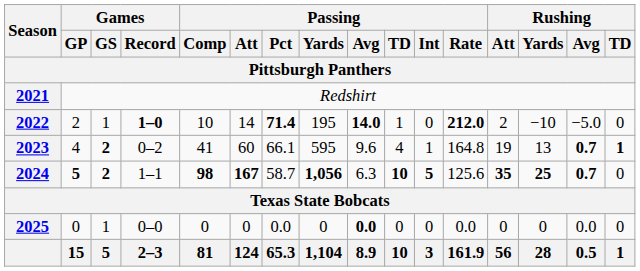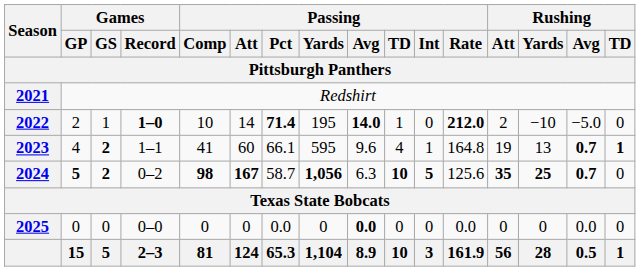(150, 148) 0–2 -> (150, 148) 1–1
(150, 174) 1–1 -> (150, 174) 0–2
(106, 226) 1 -> (106, 226) 0
